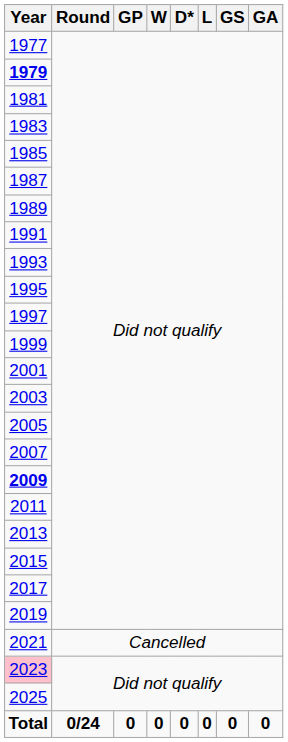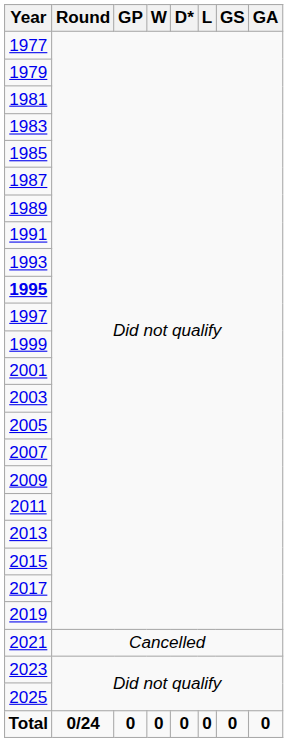(28, 72) bold -> (28, 72) normal
(28, 289) normal -> (28, 289) bold
(28, 479) bold -> (28, 479) normal
(28, 669) pink background -> (28, 669) no background
